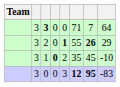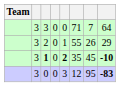(46, 27) bold -> (46, 27) normal
(65, 43) bold -> (65, 43) normal
(91, 43) bold -> (91, 43) normal
(46, 58) normal -> (46, 58) bold
(55, 58) bold -> (55, 58) normal
(65, 58) normal -> (65, 58) bold
(107, 58) normal -> (107, 58) bold
(76, 74) bold -> (76, 74) normal
(91, 74) bold -> (91, 74) normal
(107, 74) normal -> (107, 74) bold
